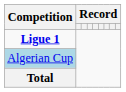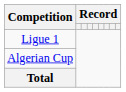(40, 39) bold -> (40, 39) normal
(40, 58) lightblue background -> (40, 58) no background
